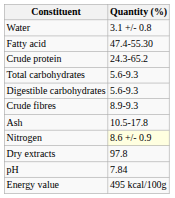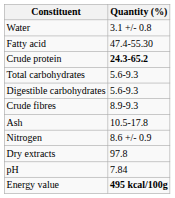(129, 59) normal -> (129, 59) bold
(131, 138) lightyellow background -> (131, 138) no background
(138, 185) normal -> (139, 185) bold
